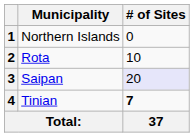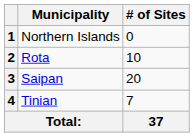(133, 79) lavender background -> (133, 79) no background
(130, 100) bold -> (130, 100) normal
